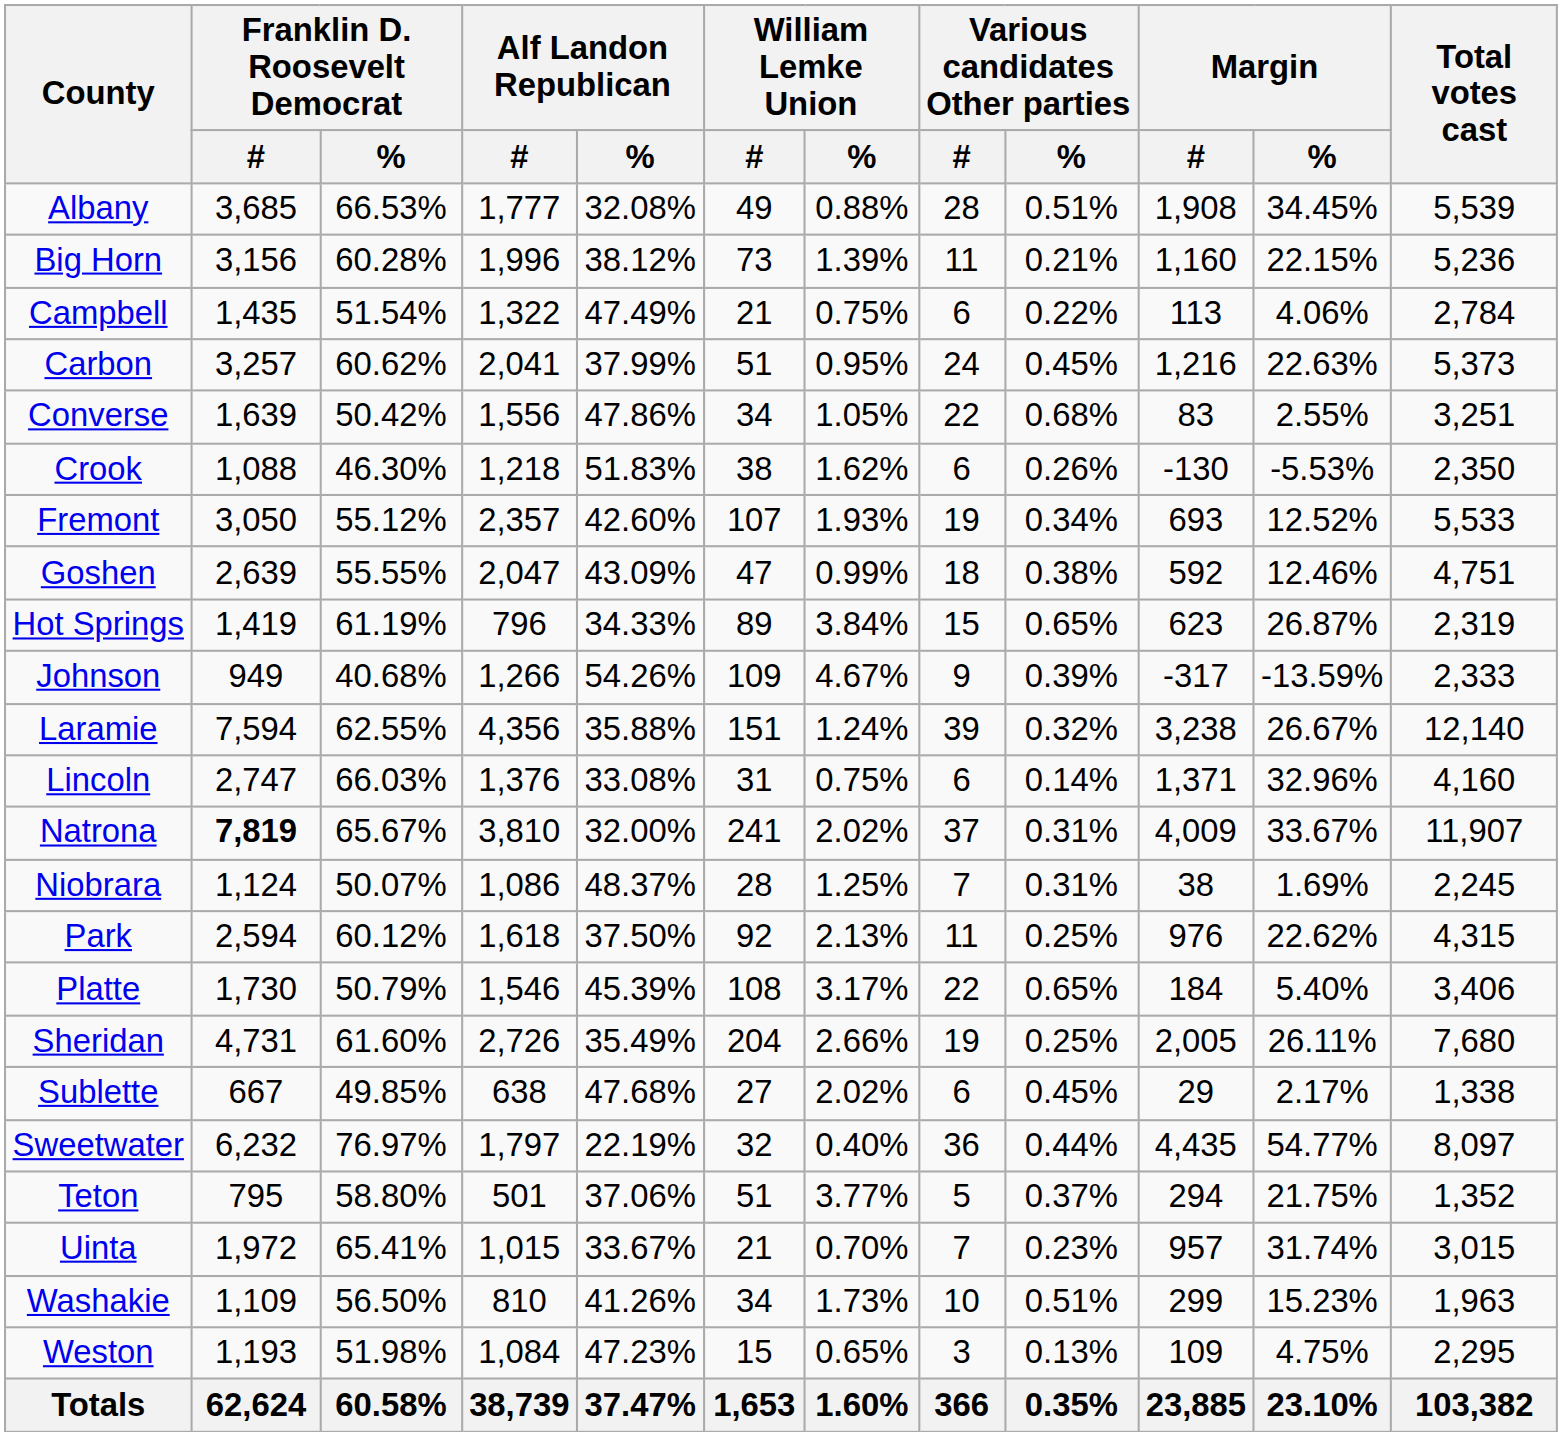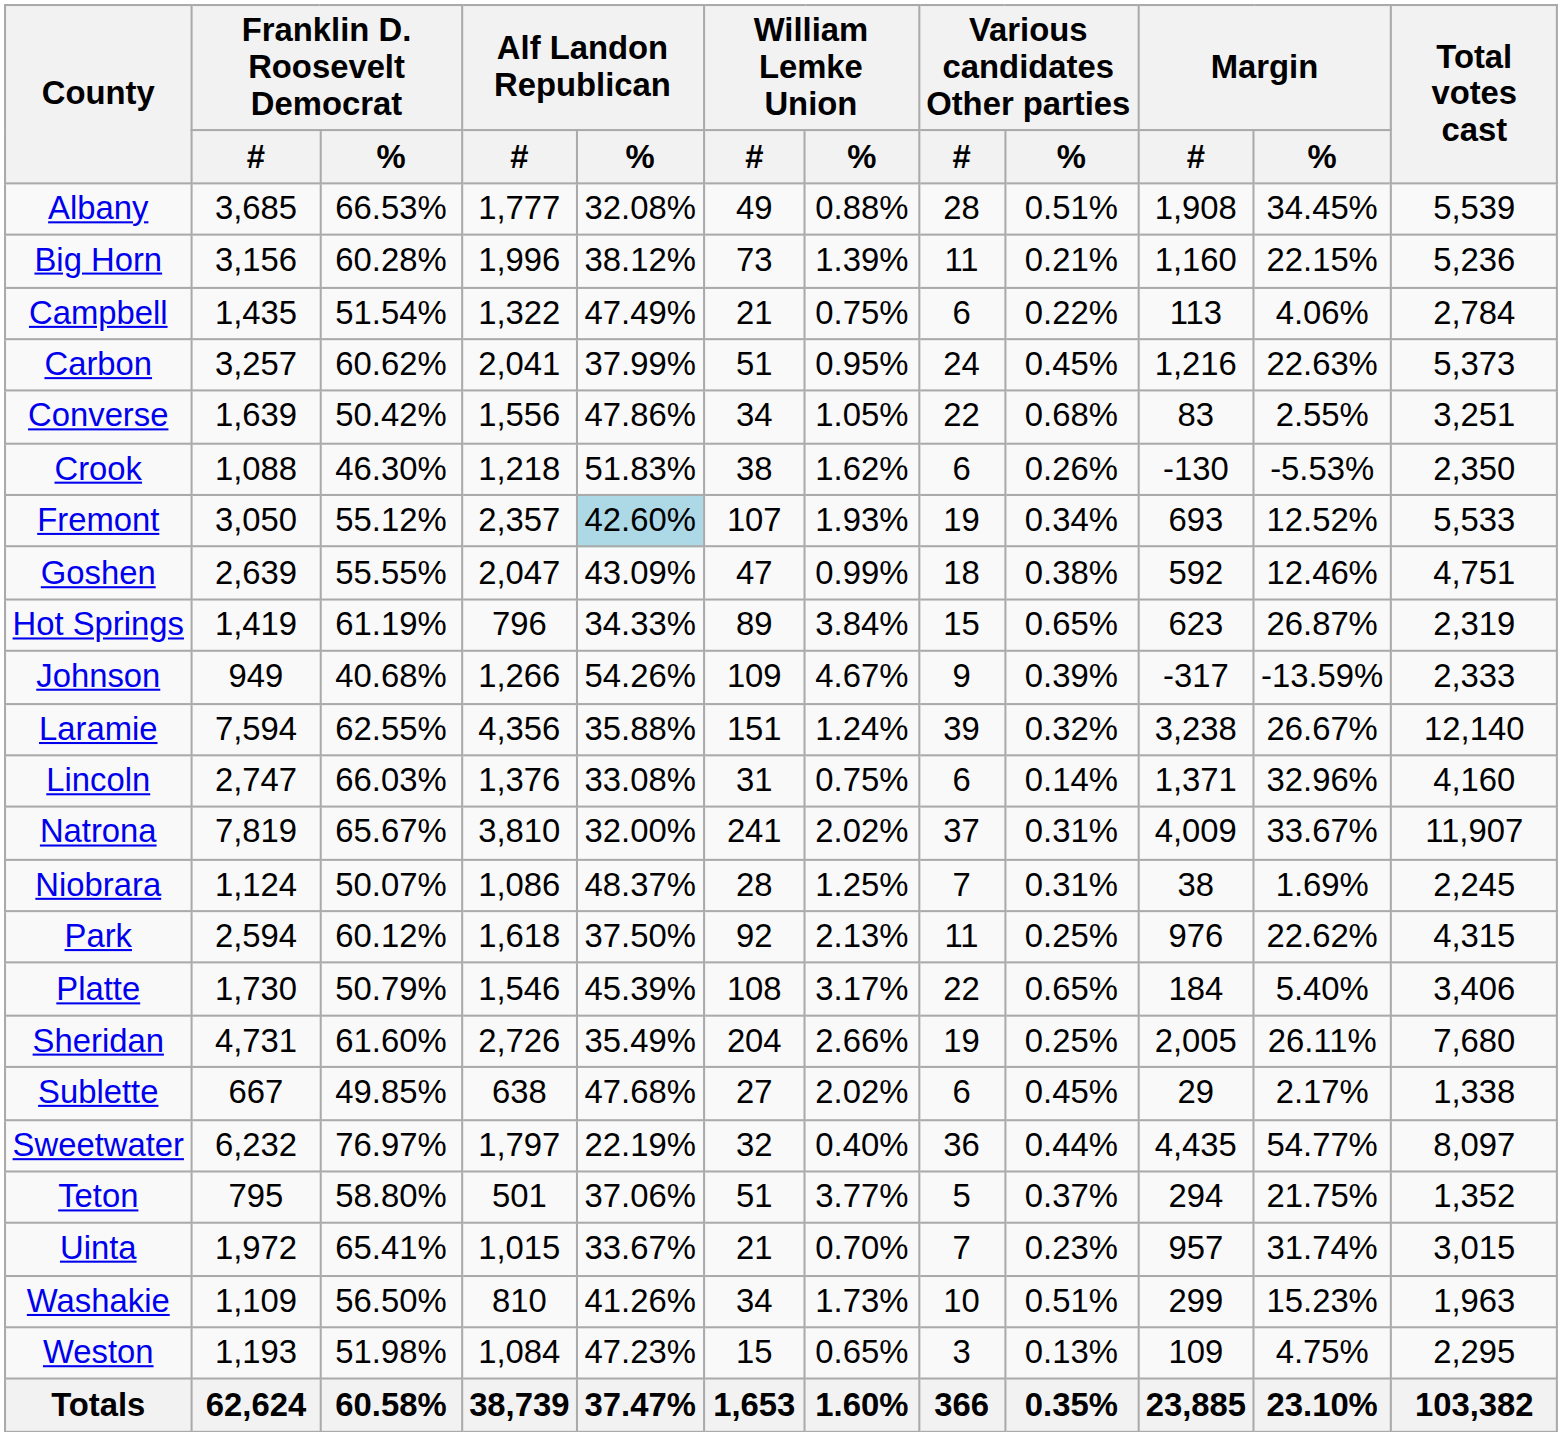(640, 520) no background -> (640, 520) lightblue background
(256, 832) bold -> (256, 832) normal
